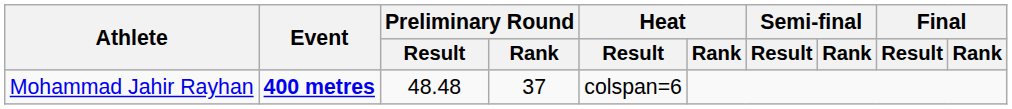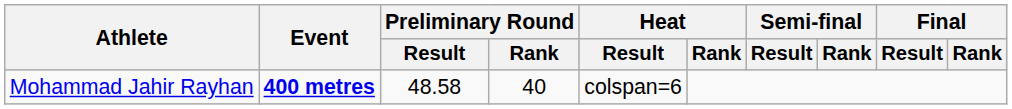(434, 87) 48.48 -> (434, 87) 48.58
(534, 87) 37 -> (534, 87) 40
